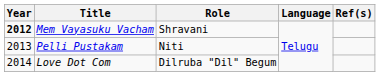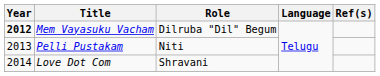(184, 30) Shravani -> (218, 30) Dilruba "Dil" Begum
(218, 63) Dilruba "Dil" Begum -> (184, 63) Shravani
